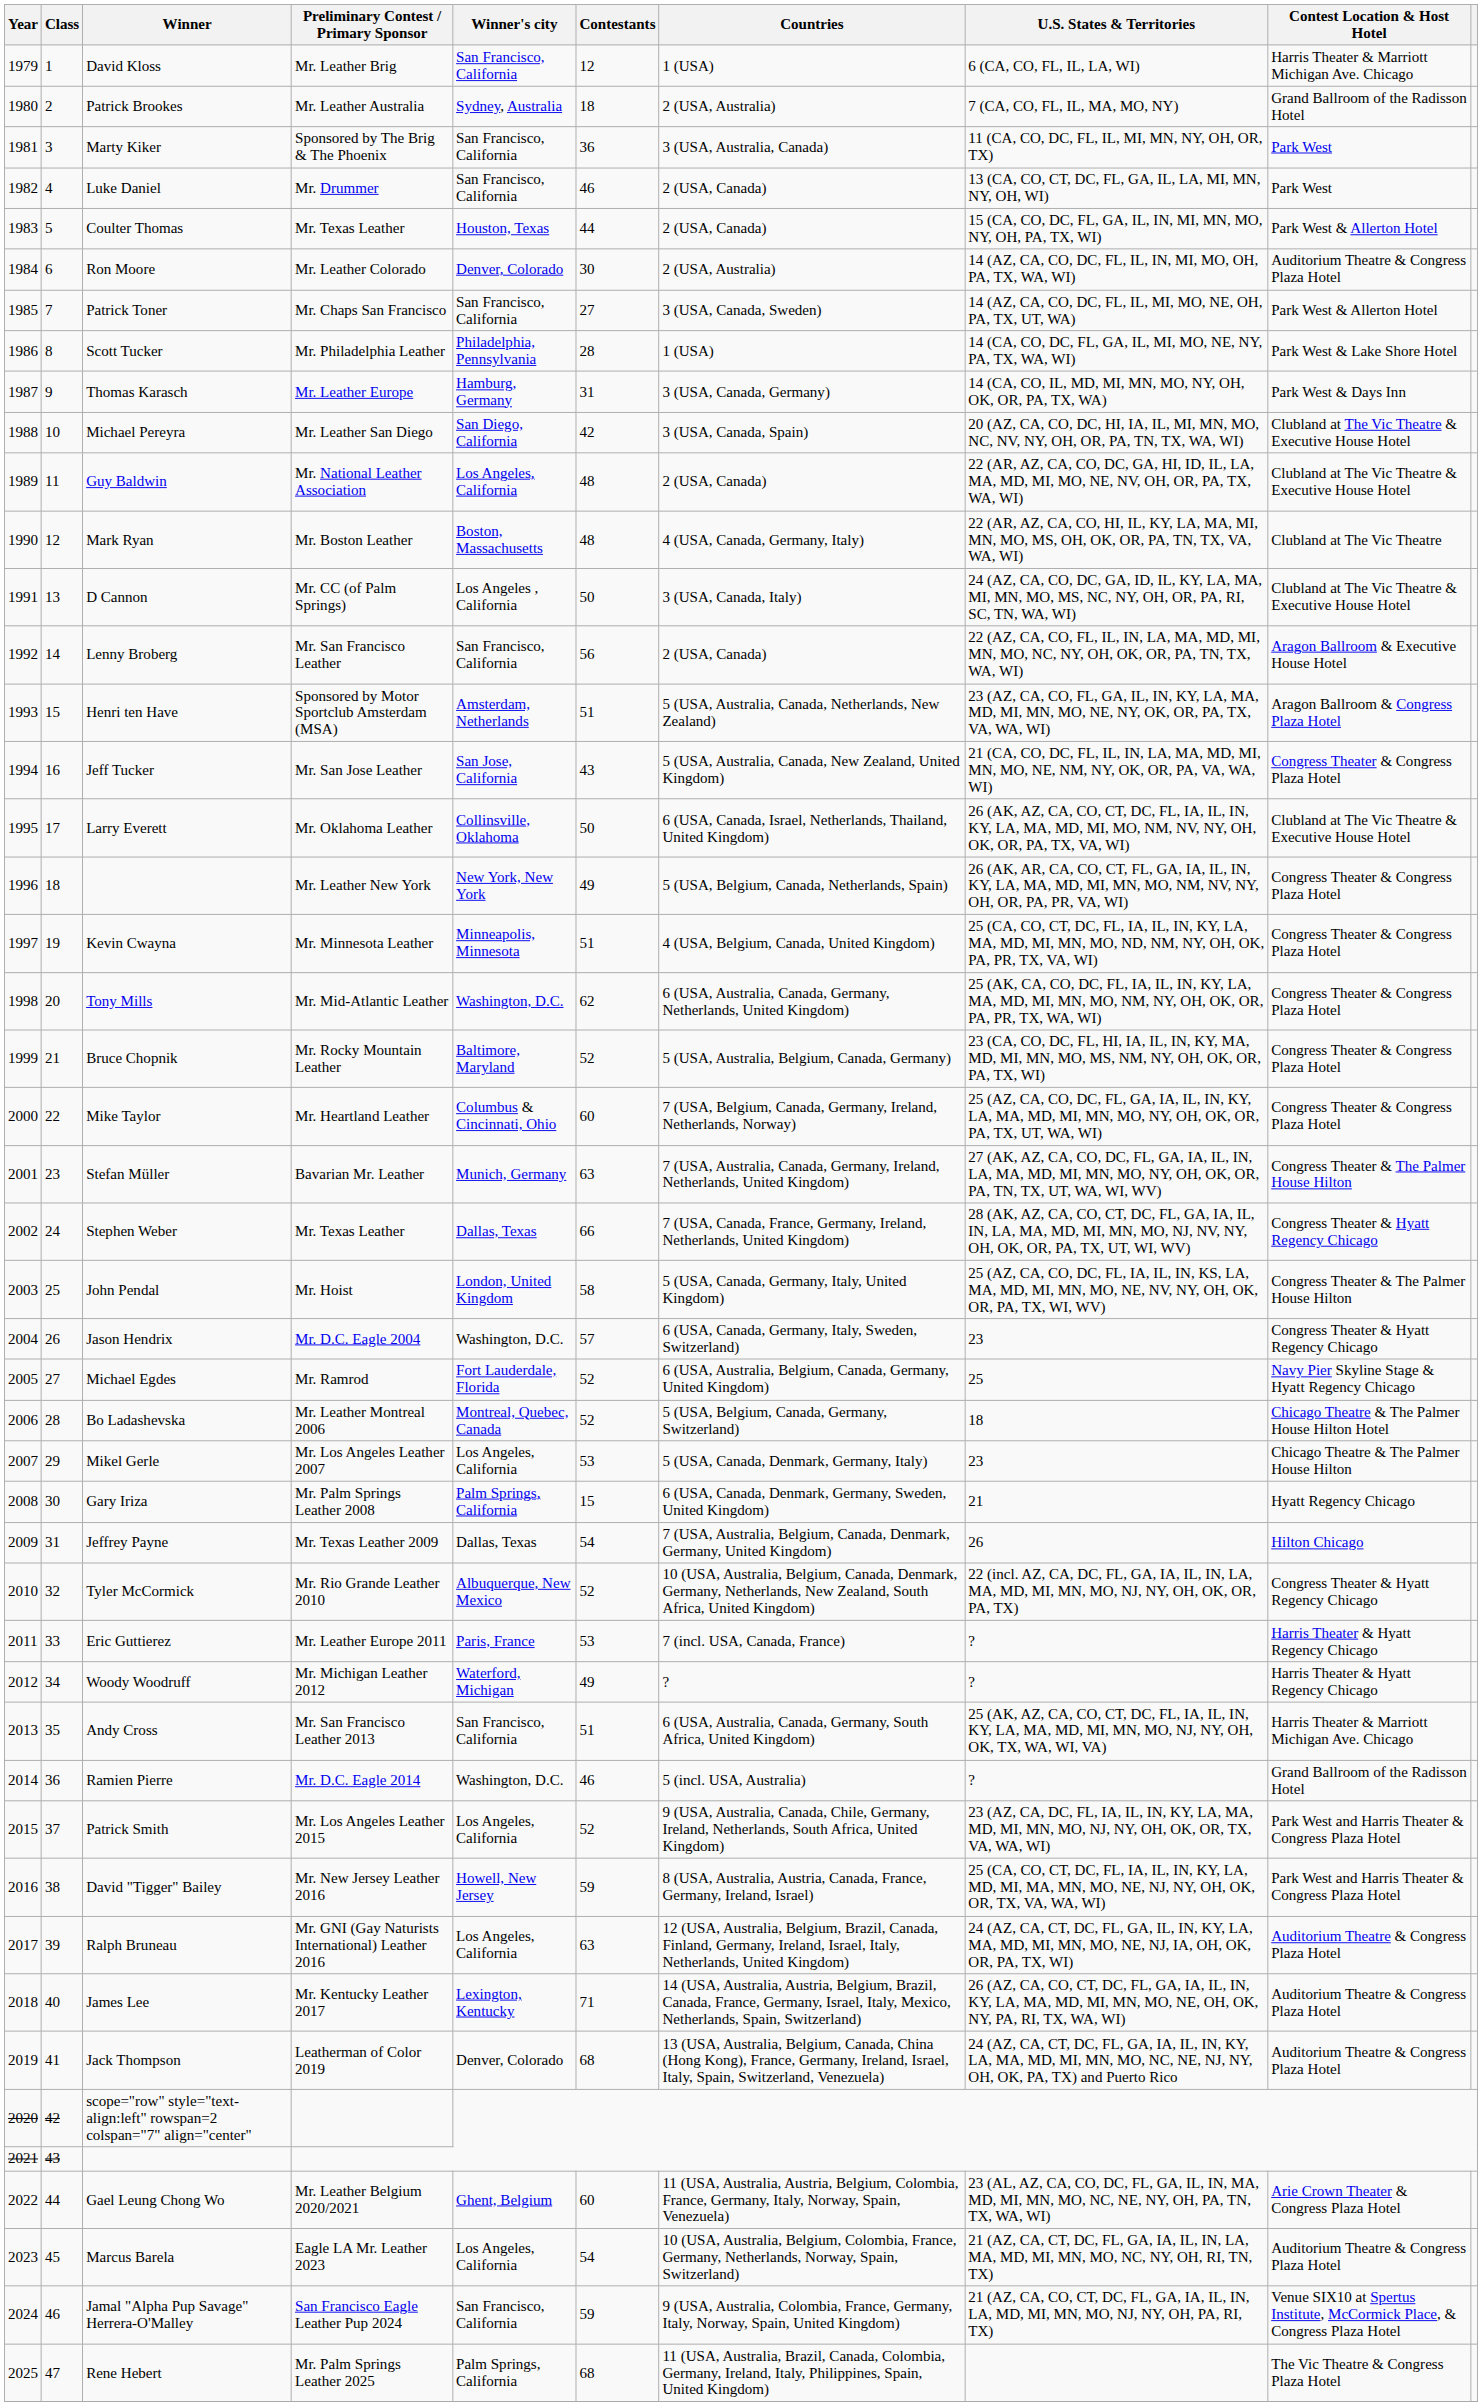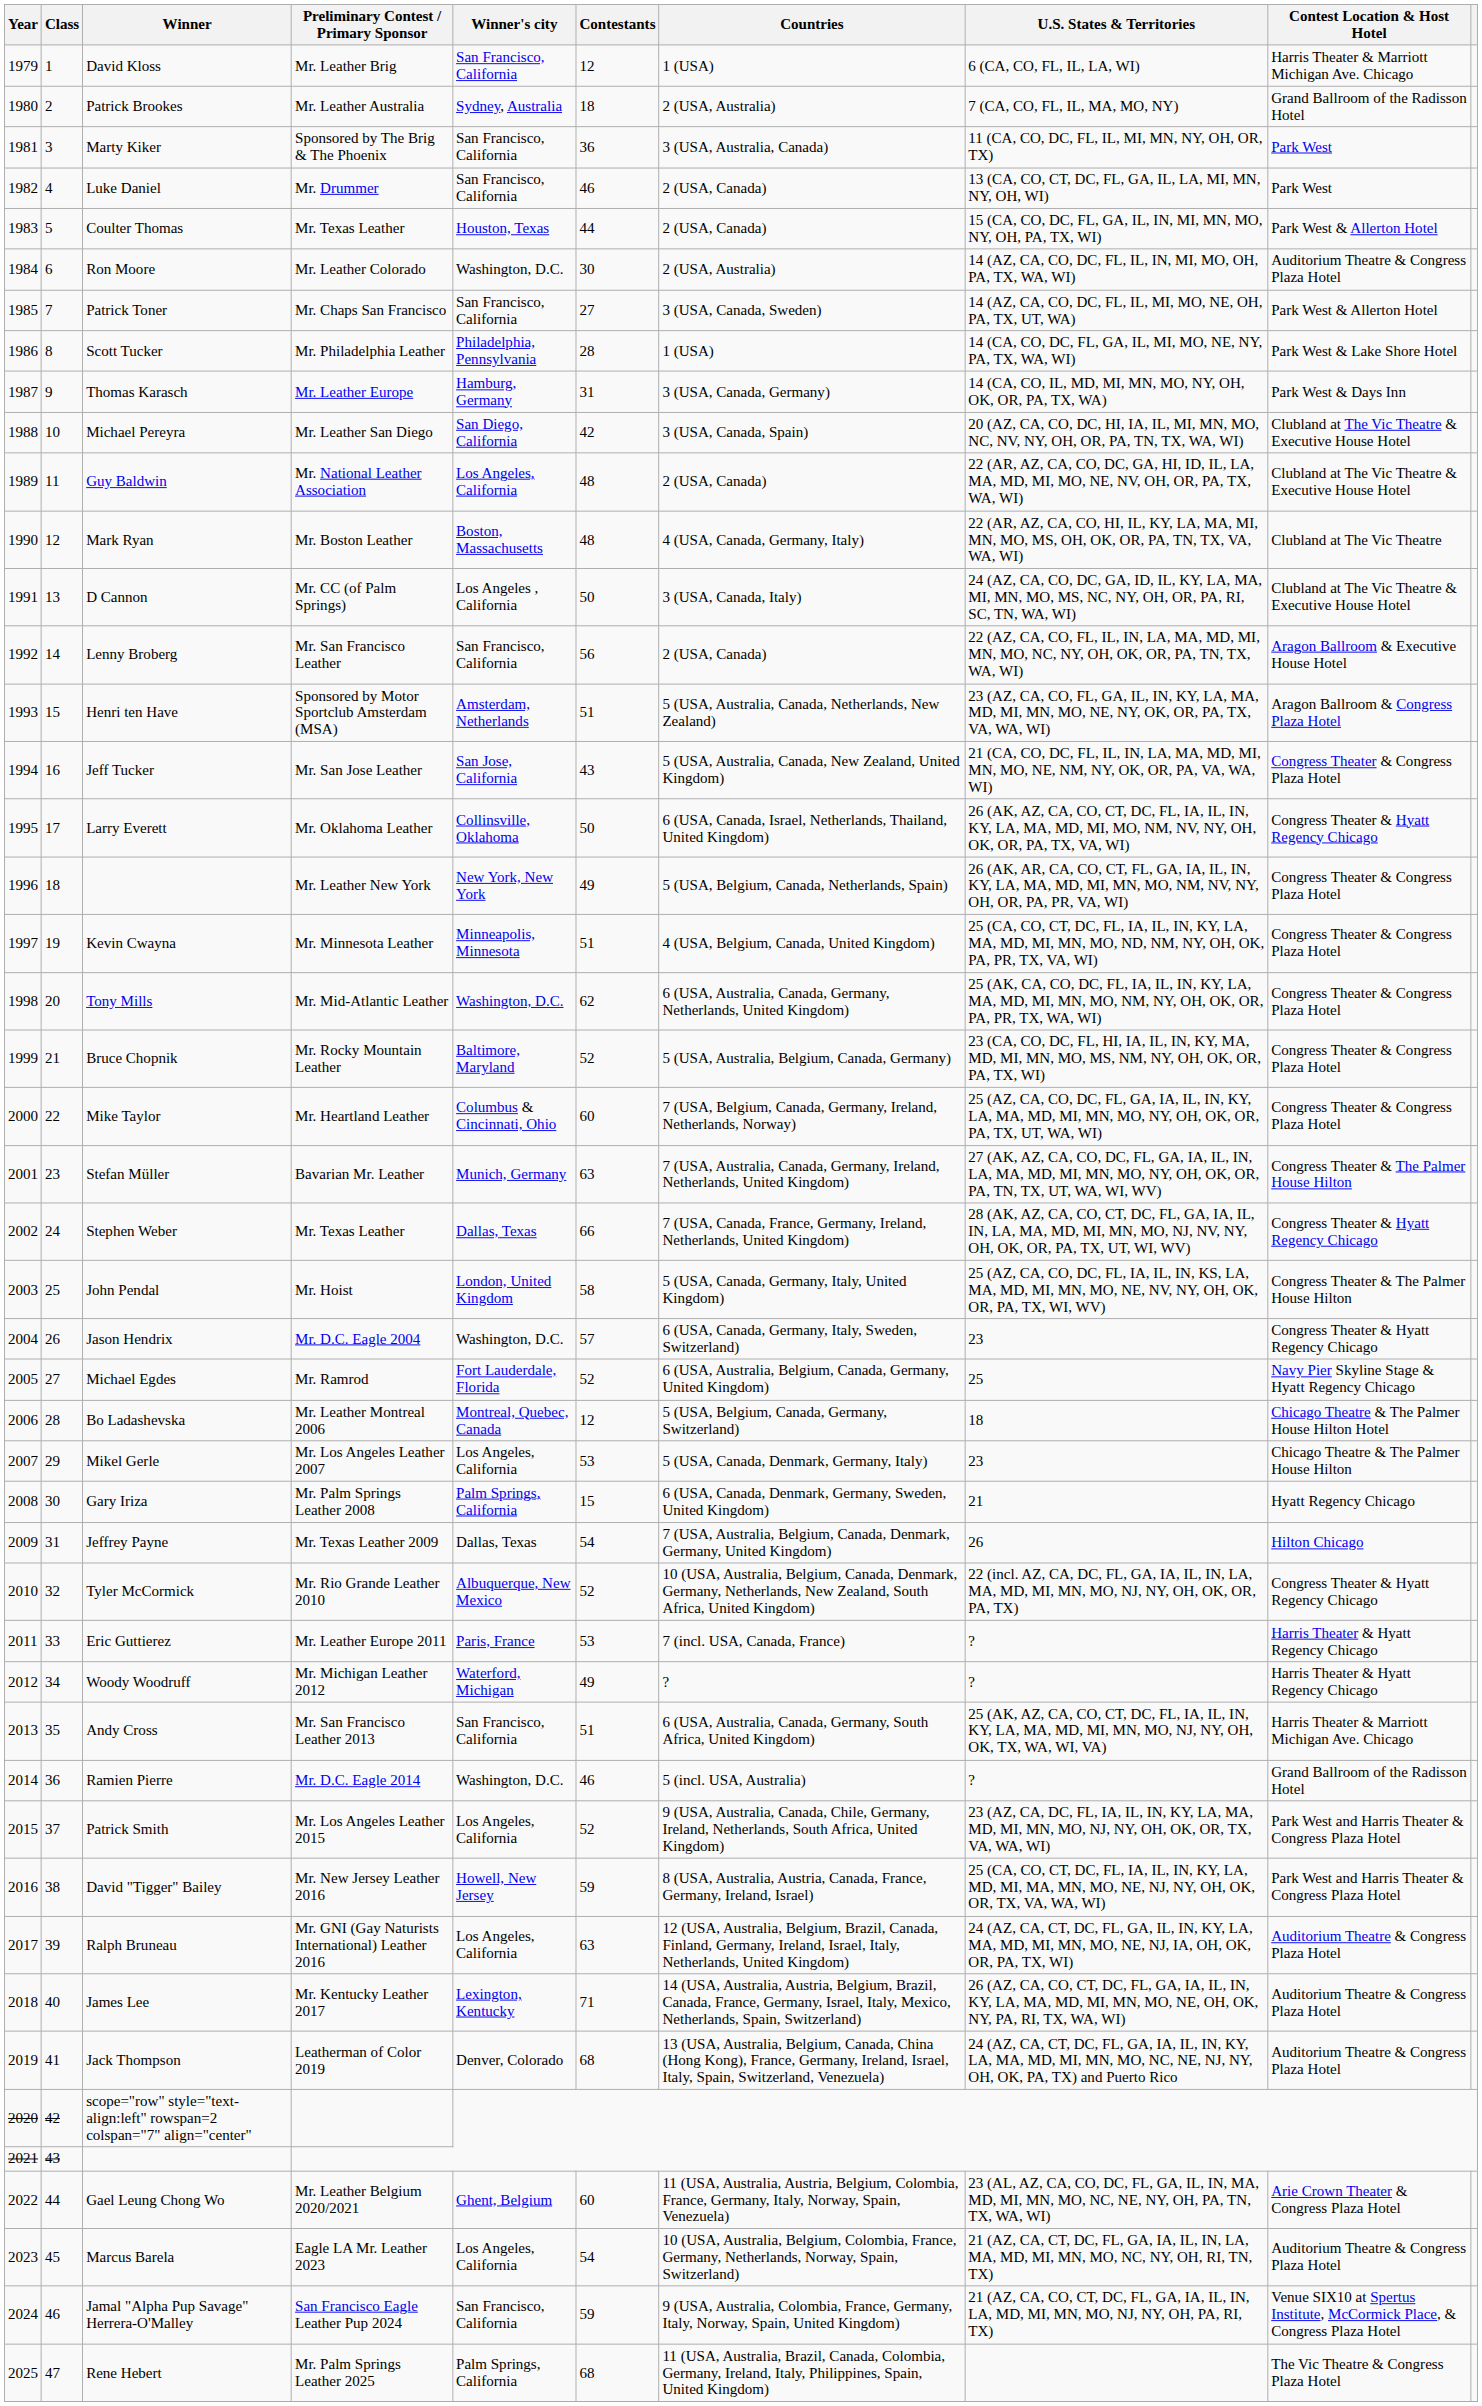(510, 269) Denver, Colorado -> (510, 269) Washington, D.C.
(1364, 827) Clubland at The Vic Theatre & Executive House Hotel -> (1350, 827) Congress Theater & Hyatt Regency Chicago
(587, 1420) 52 -> (587, 1420) 12
